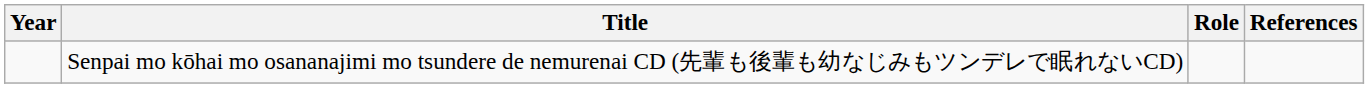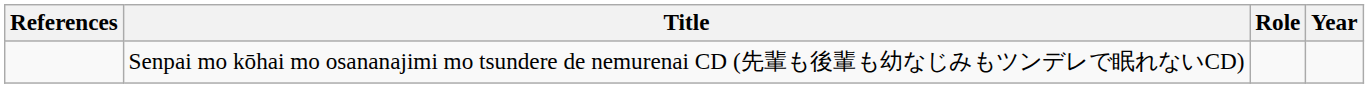columns swapped: (33, 22) <-> (1304, 22)
